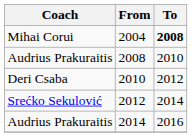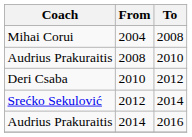(170, 36) bold -> (170, 36) normal
